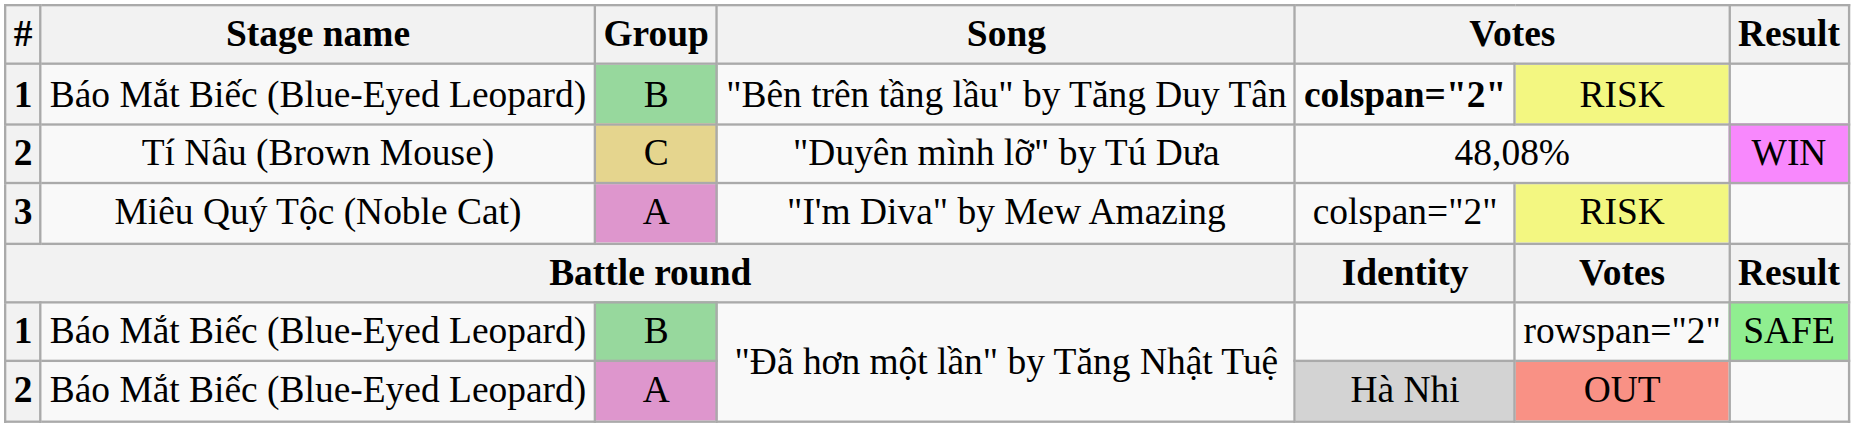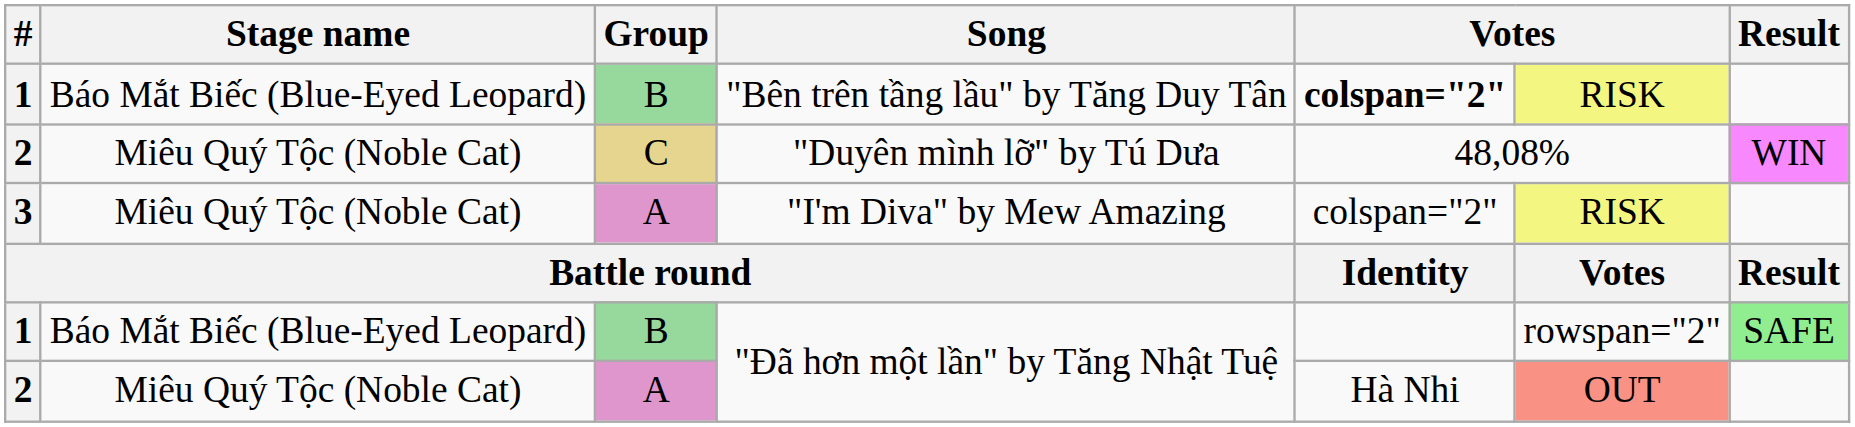(318, 152) Tí Nâu (Brown Mouse) -> (318, 152) Miêu Quý Tộc (Noble Cat)
(318, 390) Báo Mắt Biếc (Blue-Eyed Leopard) -> (318, 390) Miêu Quý Tộc (Noble Cat)
(1405, 390) lightgrey background -> (1405, 390) no background
